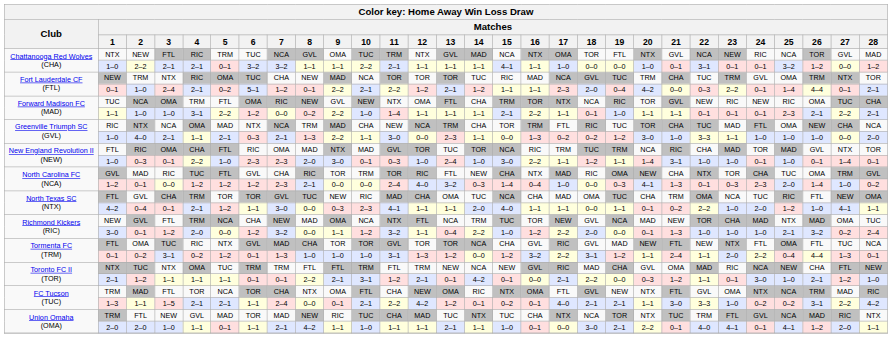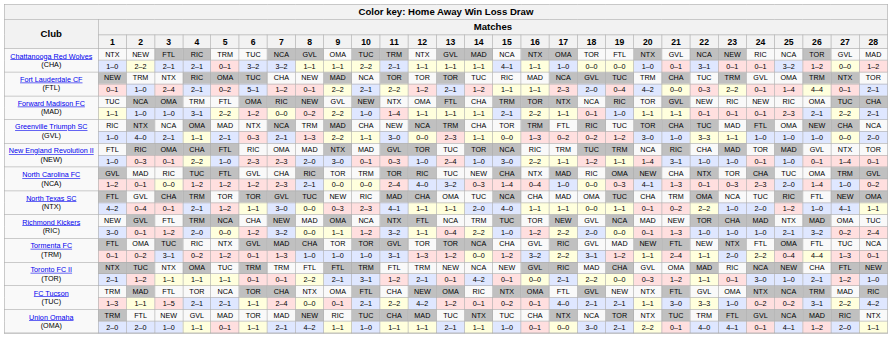(451, 173) FTL -> (451, 173) TUC
